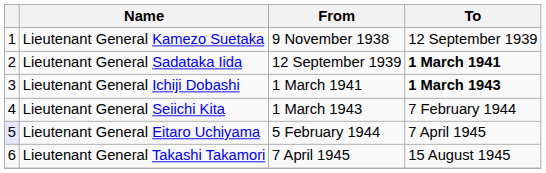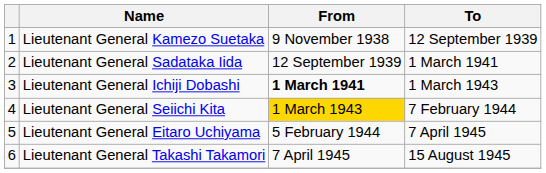(454, 62) bold -> (453, 62) normal
(317, 86) normal -> (318, 86) bold
(454, 86) bold -> (453, 86) normal
(317, 109) no background -> (317, 109) gold background
(12, 132) lavender background -> (12, 132) no background
